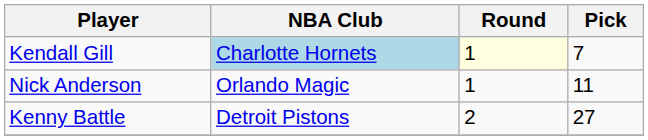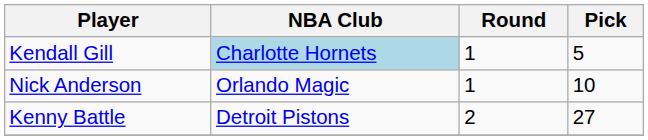(470, 53) lightyellow background -> (470, 53) no background
(578, 53) 7 -> (578, 53) 5
(583, 85) 11 -> (584, 85) 10
